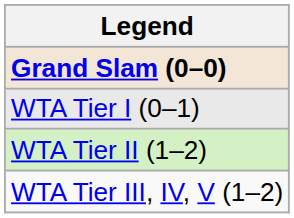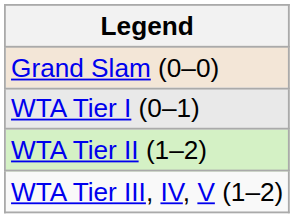(119, 67) bold -> (115, 67) normal
